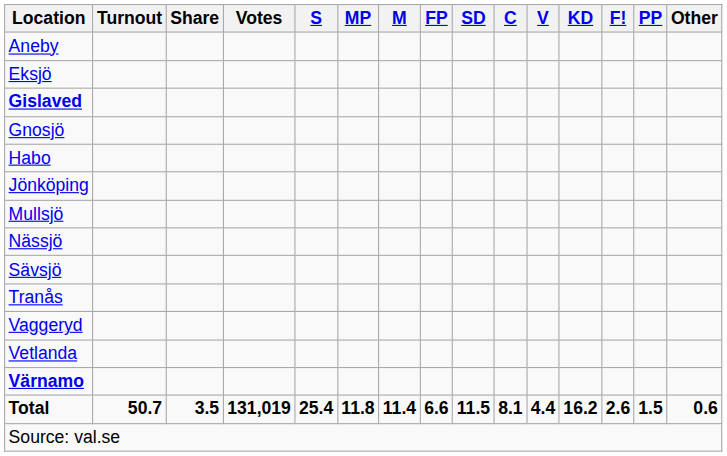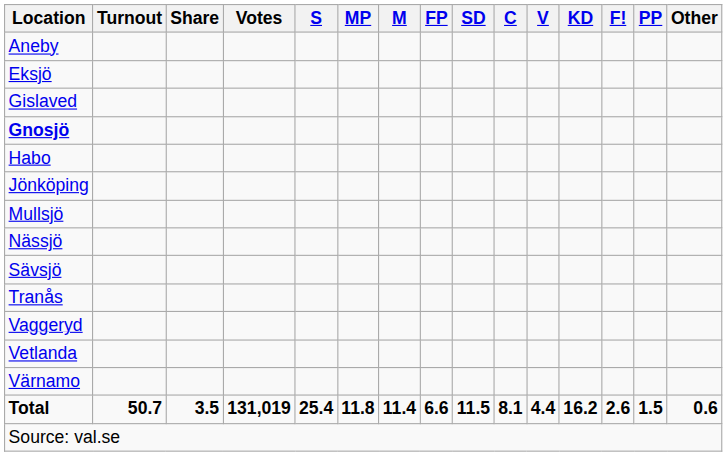(45, 102) bold -> (43, 102) normal
(36, 130) normal -> (39, 130) bold
(46, 381) bold -> (44, 381) normal
